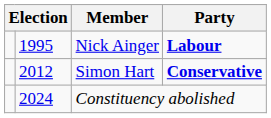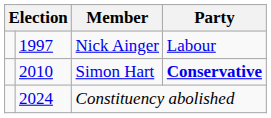(36, 44) 1995 -> (36, 44) 1997
(194, 44) bold -> (191, 44) normal
(36, 71) 2012 -> (36, 71) 2010
